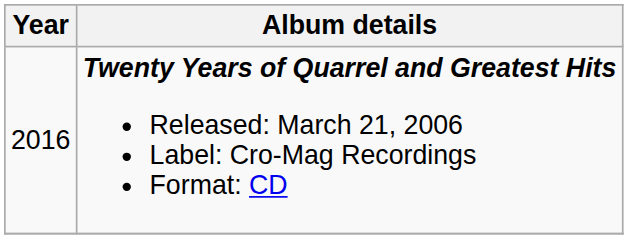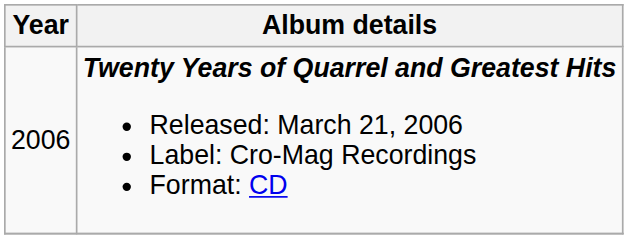(41, 139) 2016 -> (41, 139) 2006
